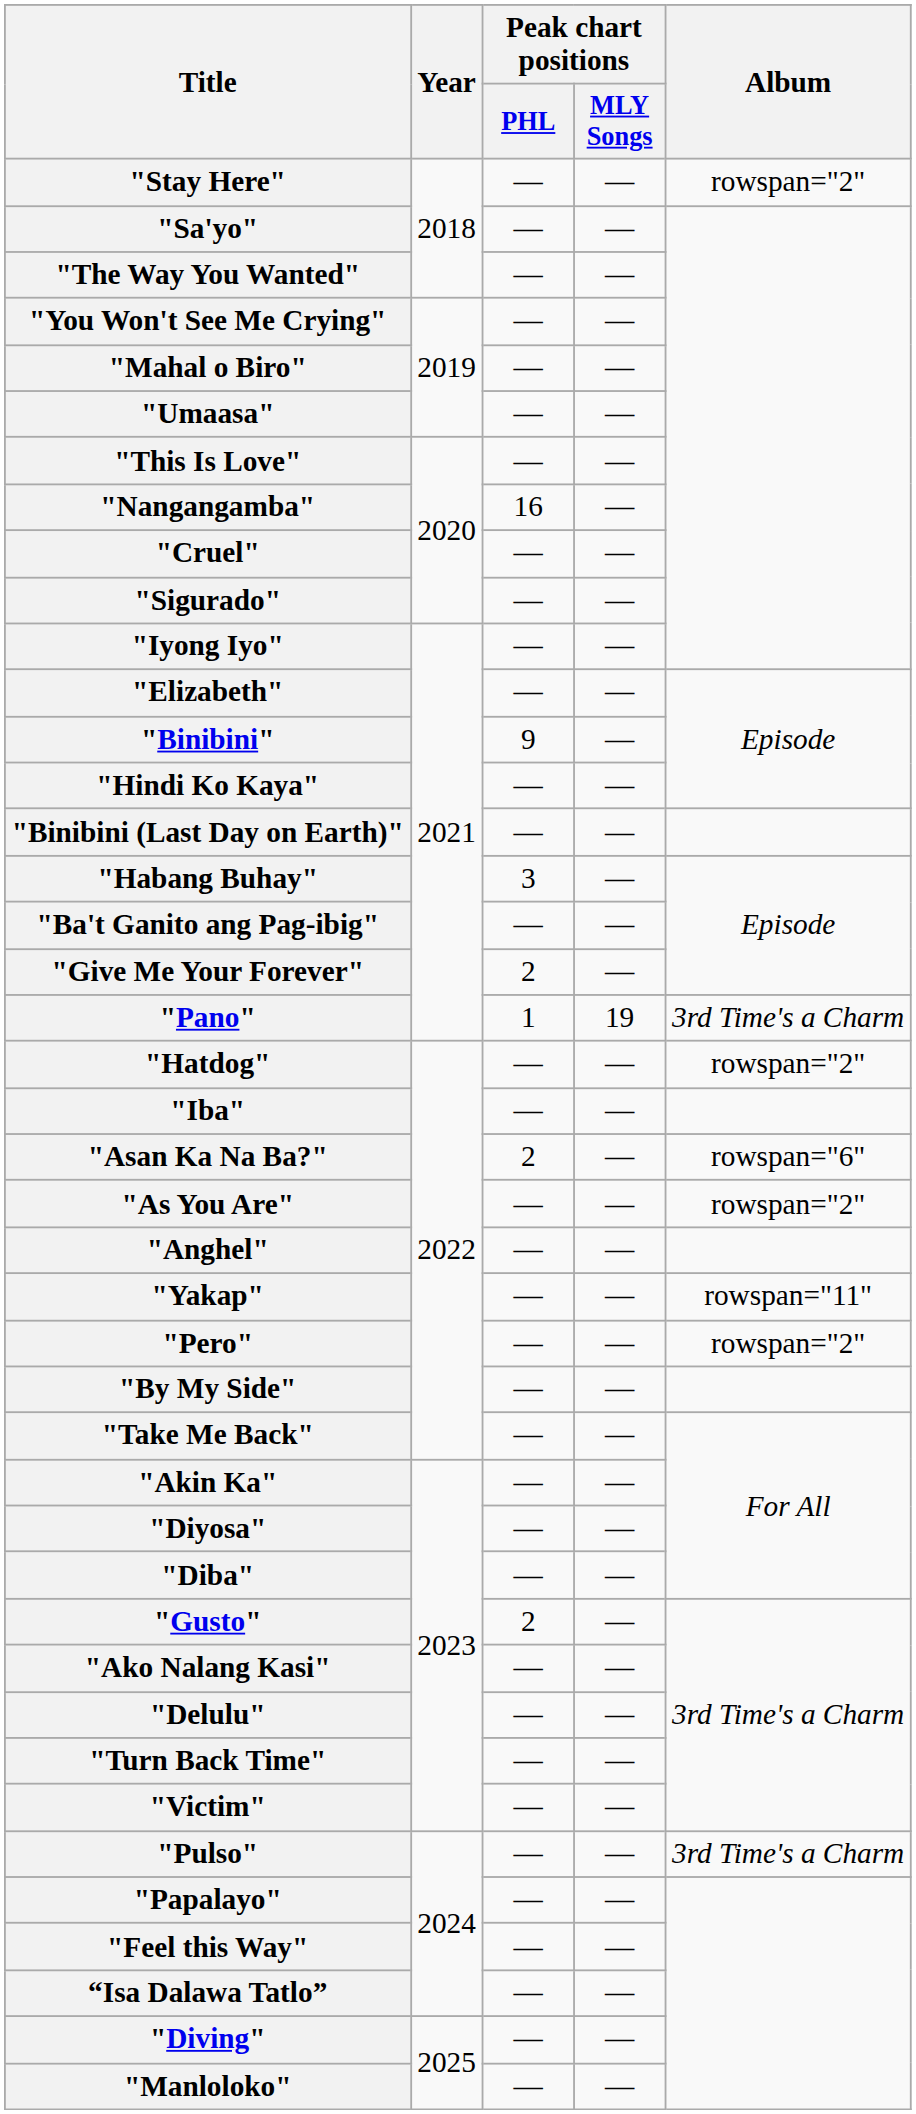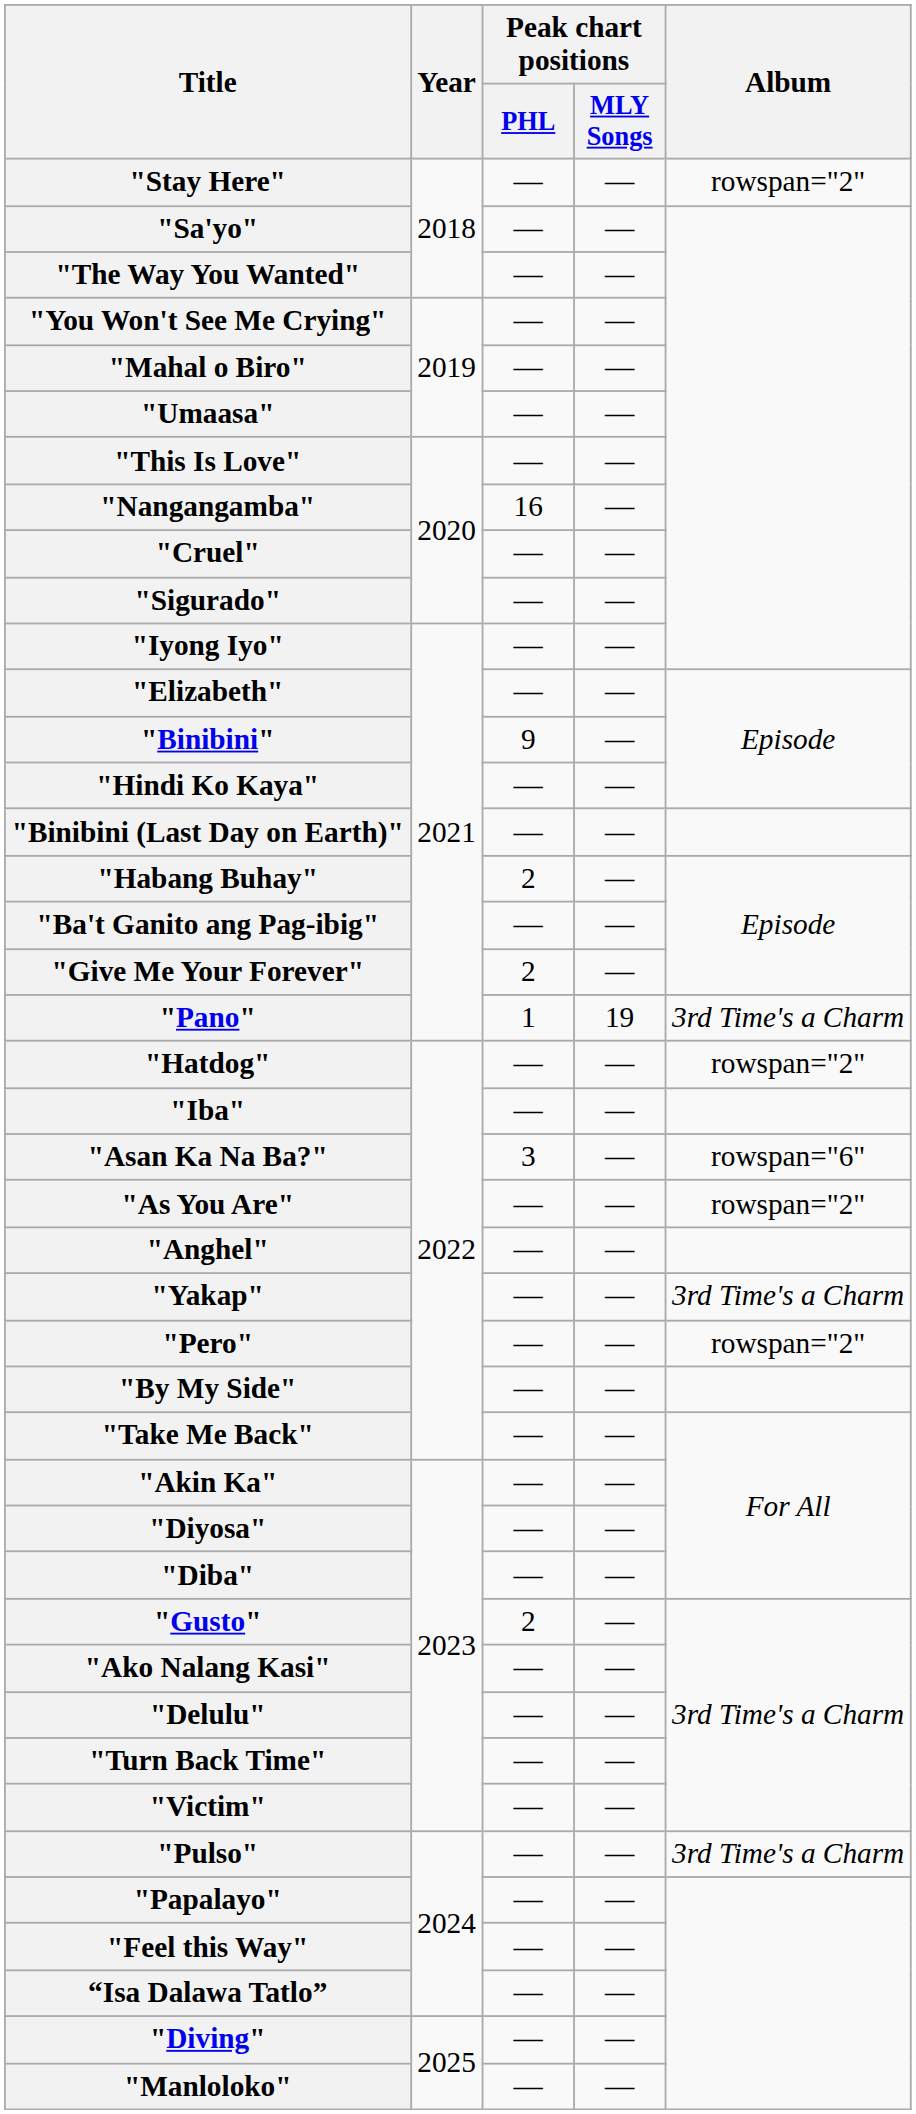(528, 878) 3 -> (528, 878) 2
(528, 1156) 2 -> (528, 1156) 3
(788, 1296) rowspan="11" -> (788, 1296) 3rd Time's a Charm
